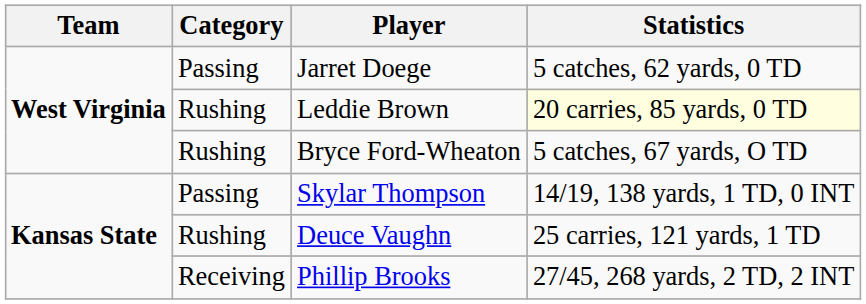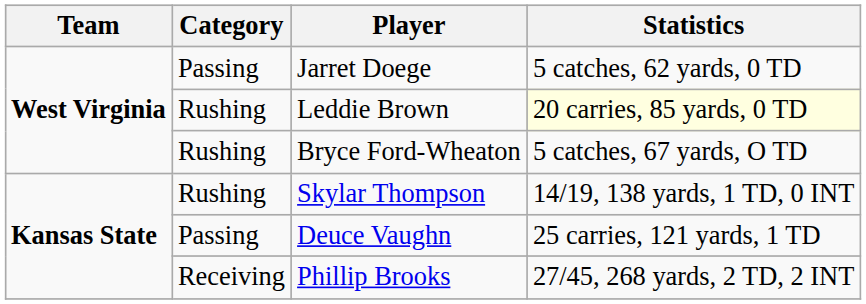(218, 193) Passing -> (222, 193) Rushing
(222, 235) Rushing -> (218, 235) Passing
